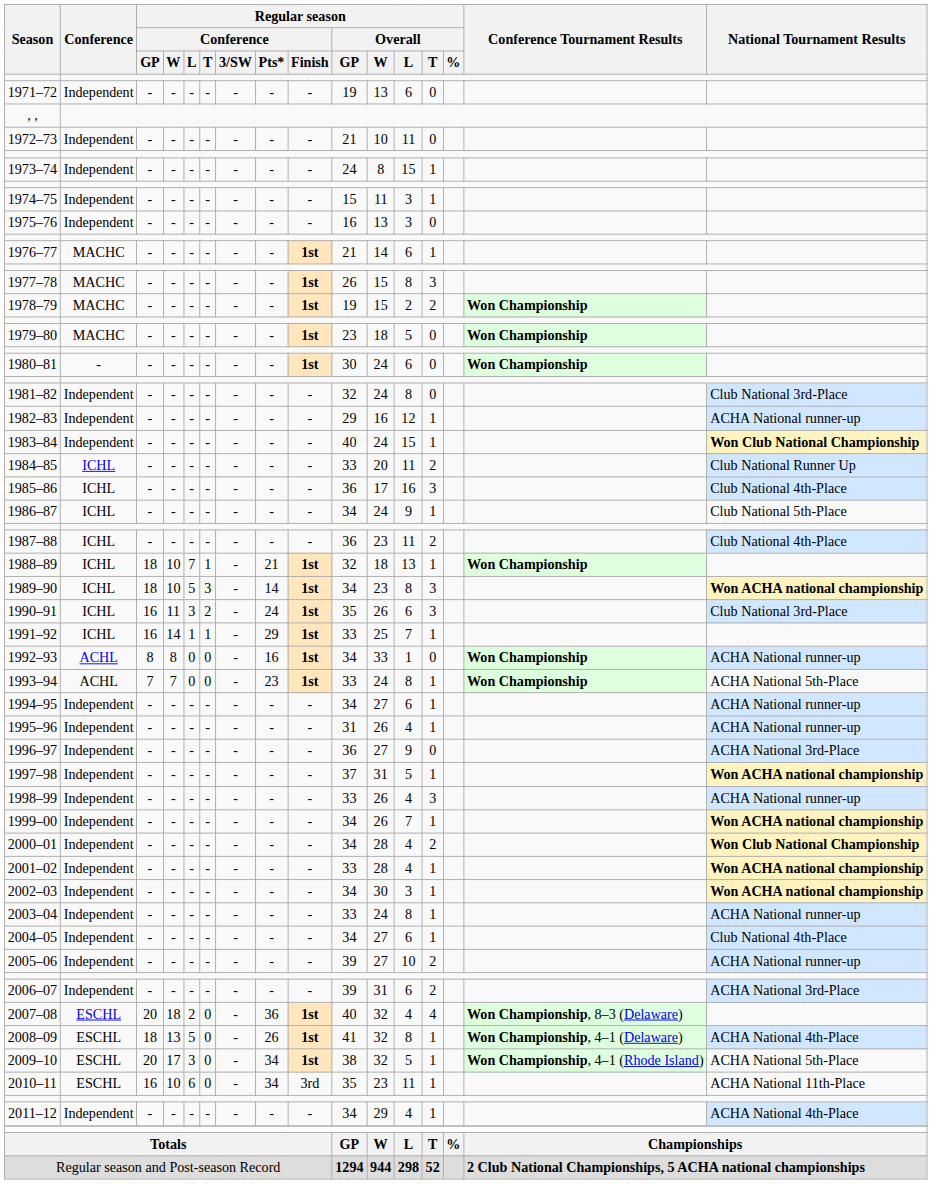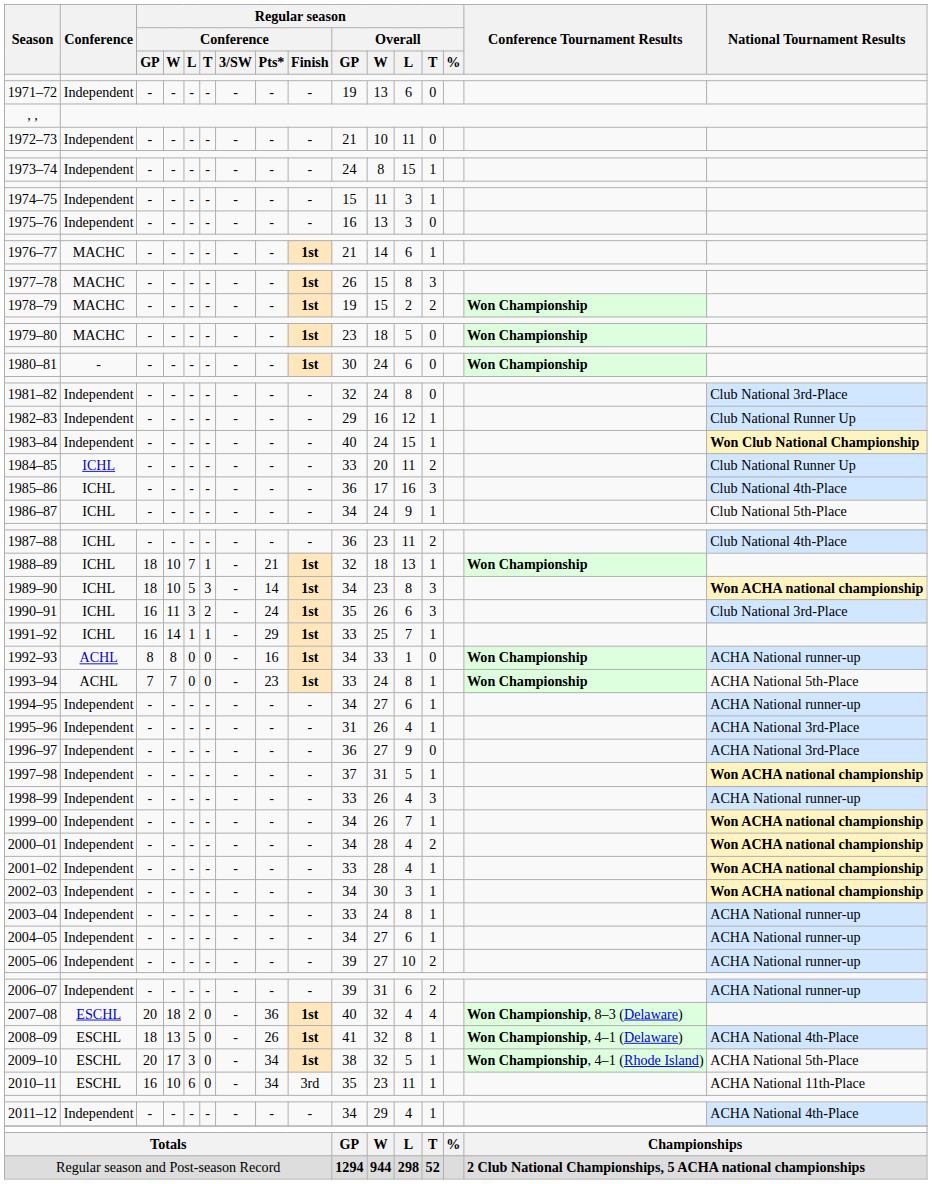(785, 418) ACHA National runner-up -> (783, 418) Club National Runner Up
(785, 728) ACHA National runner-up -> (785, 728) ACHA National 3rd-Place
(815, 844) Won Club National Championship -> (817, 844) Won ACHA national championship
(778, 937) Club National 4th-Place -> (785, 937) ACHA National runner-up
(785, 991) ACHA National 3rd-Place -> (785, 991) ACHA National runner-up
